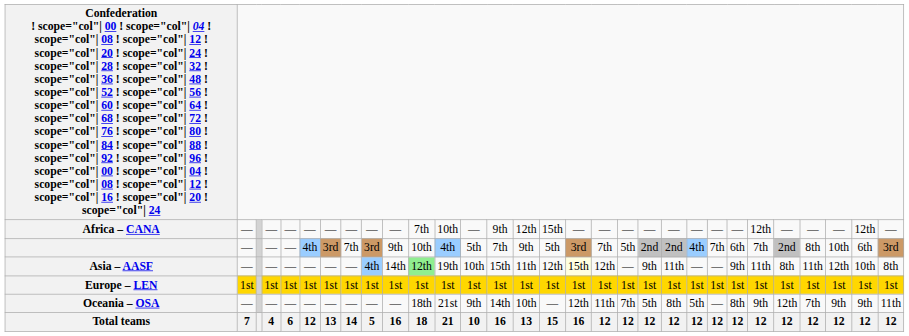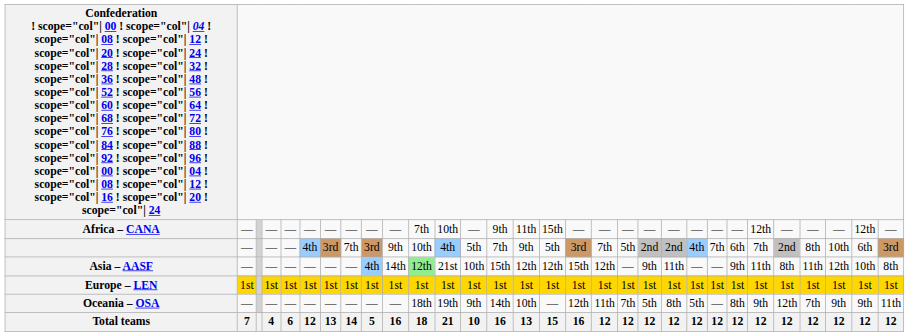(526, 229) 12th -> (526, 229) 11th
(448, 266) 19th -> (448, 266) 21st
(526, 266) 11th -> (526, 266) 12th
(578, 266) lightyellow background -> (578, 266) no background
(448, 303) 21st -> (448, 303) 19th
